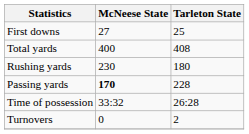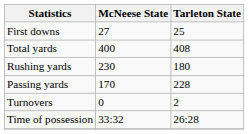(107, 84) bold -> (107, 84) normal
rows swapped: (30, 119) <-> (50, 102)
